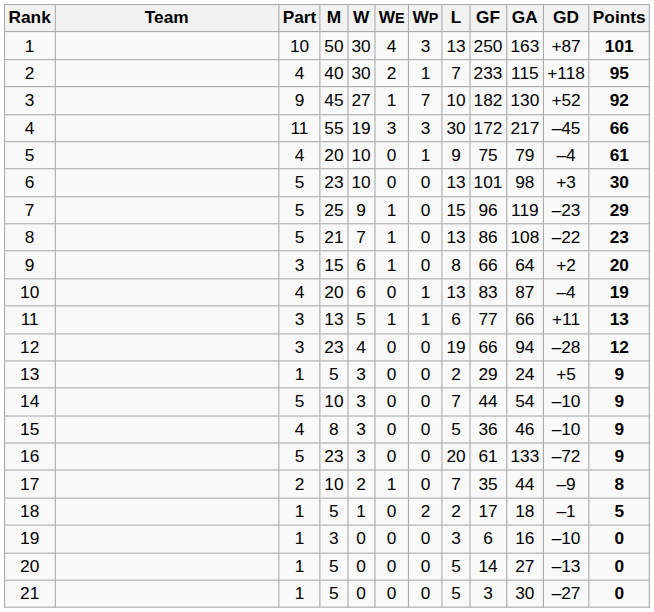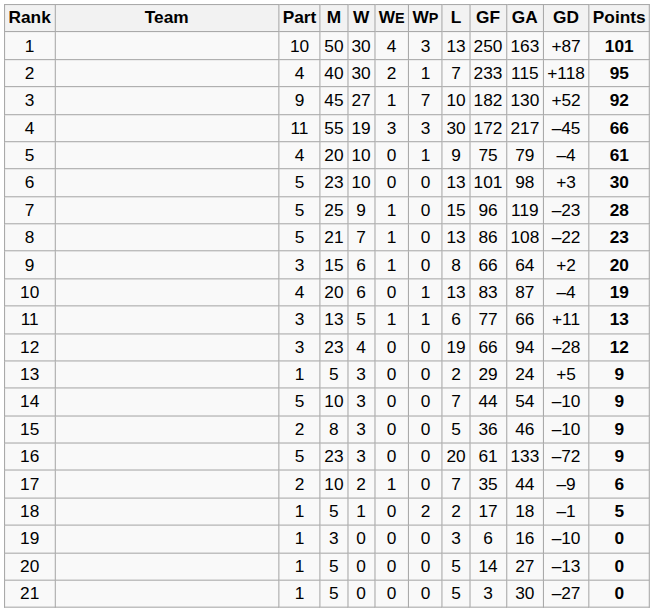(619, 210) 29 -> (619, 210) 28
(300, 429) 4 -> (300, 429) 2
(619, 484) 8 -> (619, 484) 6
